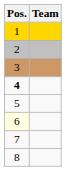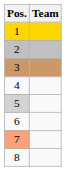(17, 85) bold -> (17, 85) normal
(17, 103) no background -> (17, 103) lightgrey background
(17, 121) lightyellow background -> (17, 121) no background
(17, 139) no background -> (17, 139) lightsalmon background
